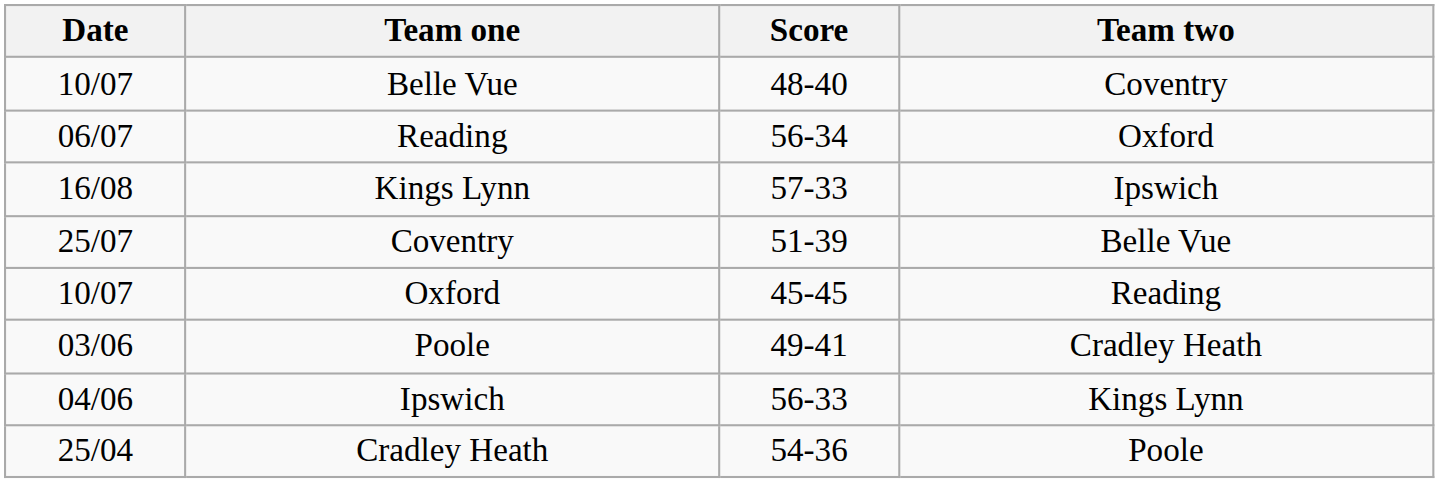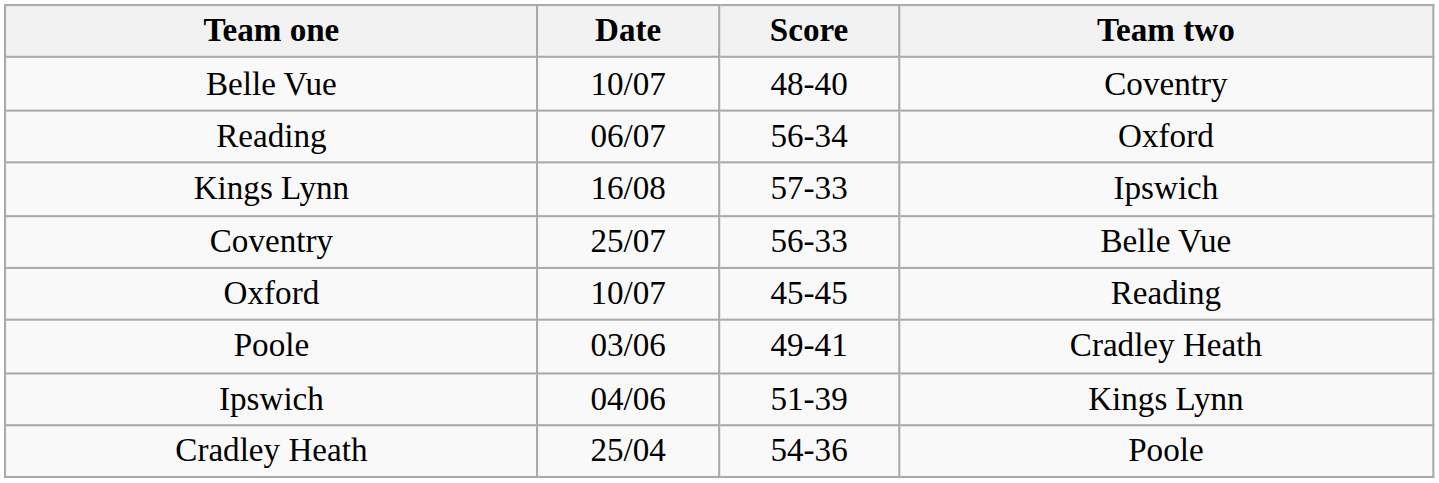columns swapped: (95, 30) <-> (452, 30)
(809, 240) 51-39 -> (809, 240) 56-33
(809, 398) 56-33 -> (809, 398) 51-39
